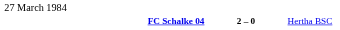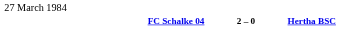(310, 21) normal -> (312, 21) bold
